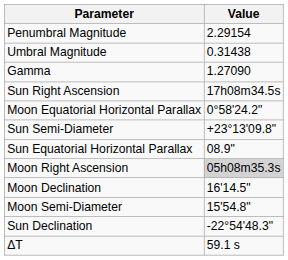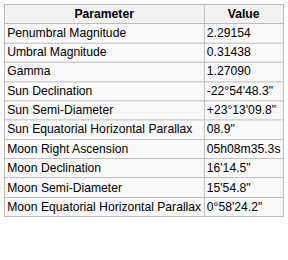- row: (63, 91)
rows swapped: (50, 226) <-> (104, 110)
(244, 168) lightgrey background -> (244, 149) no background
- row: (15, 245)
